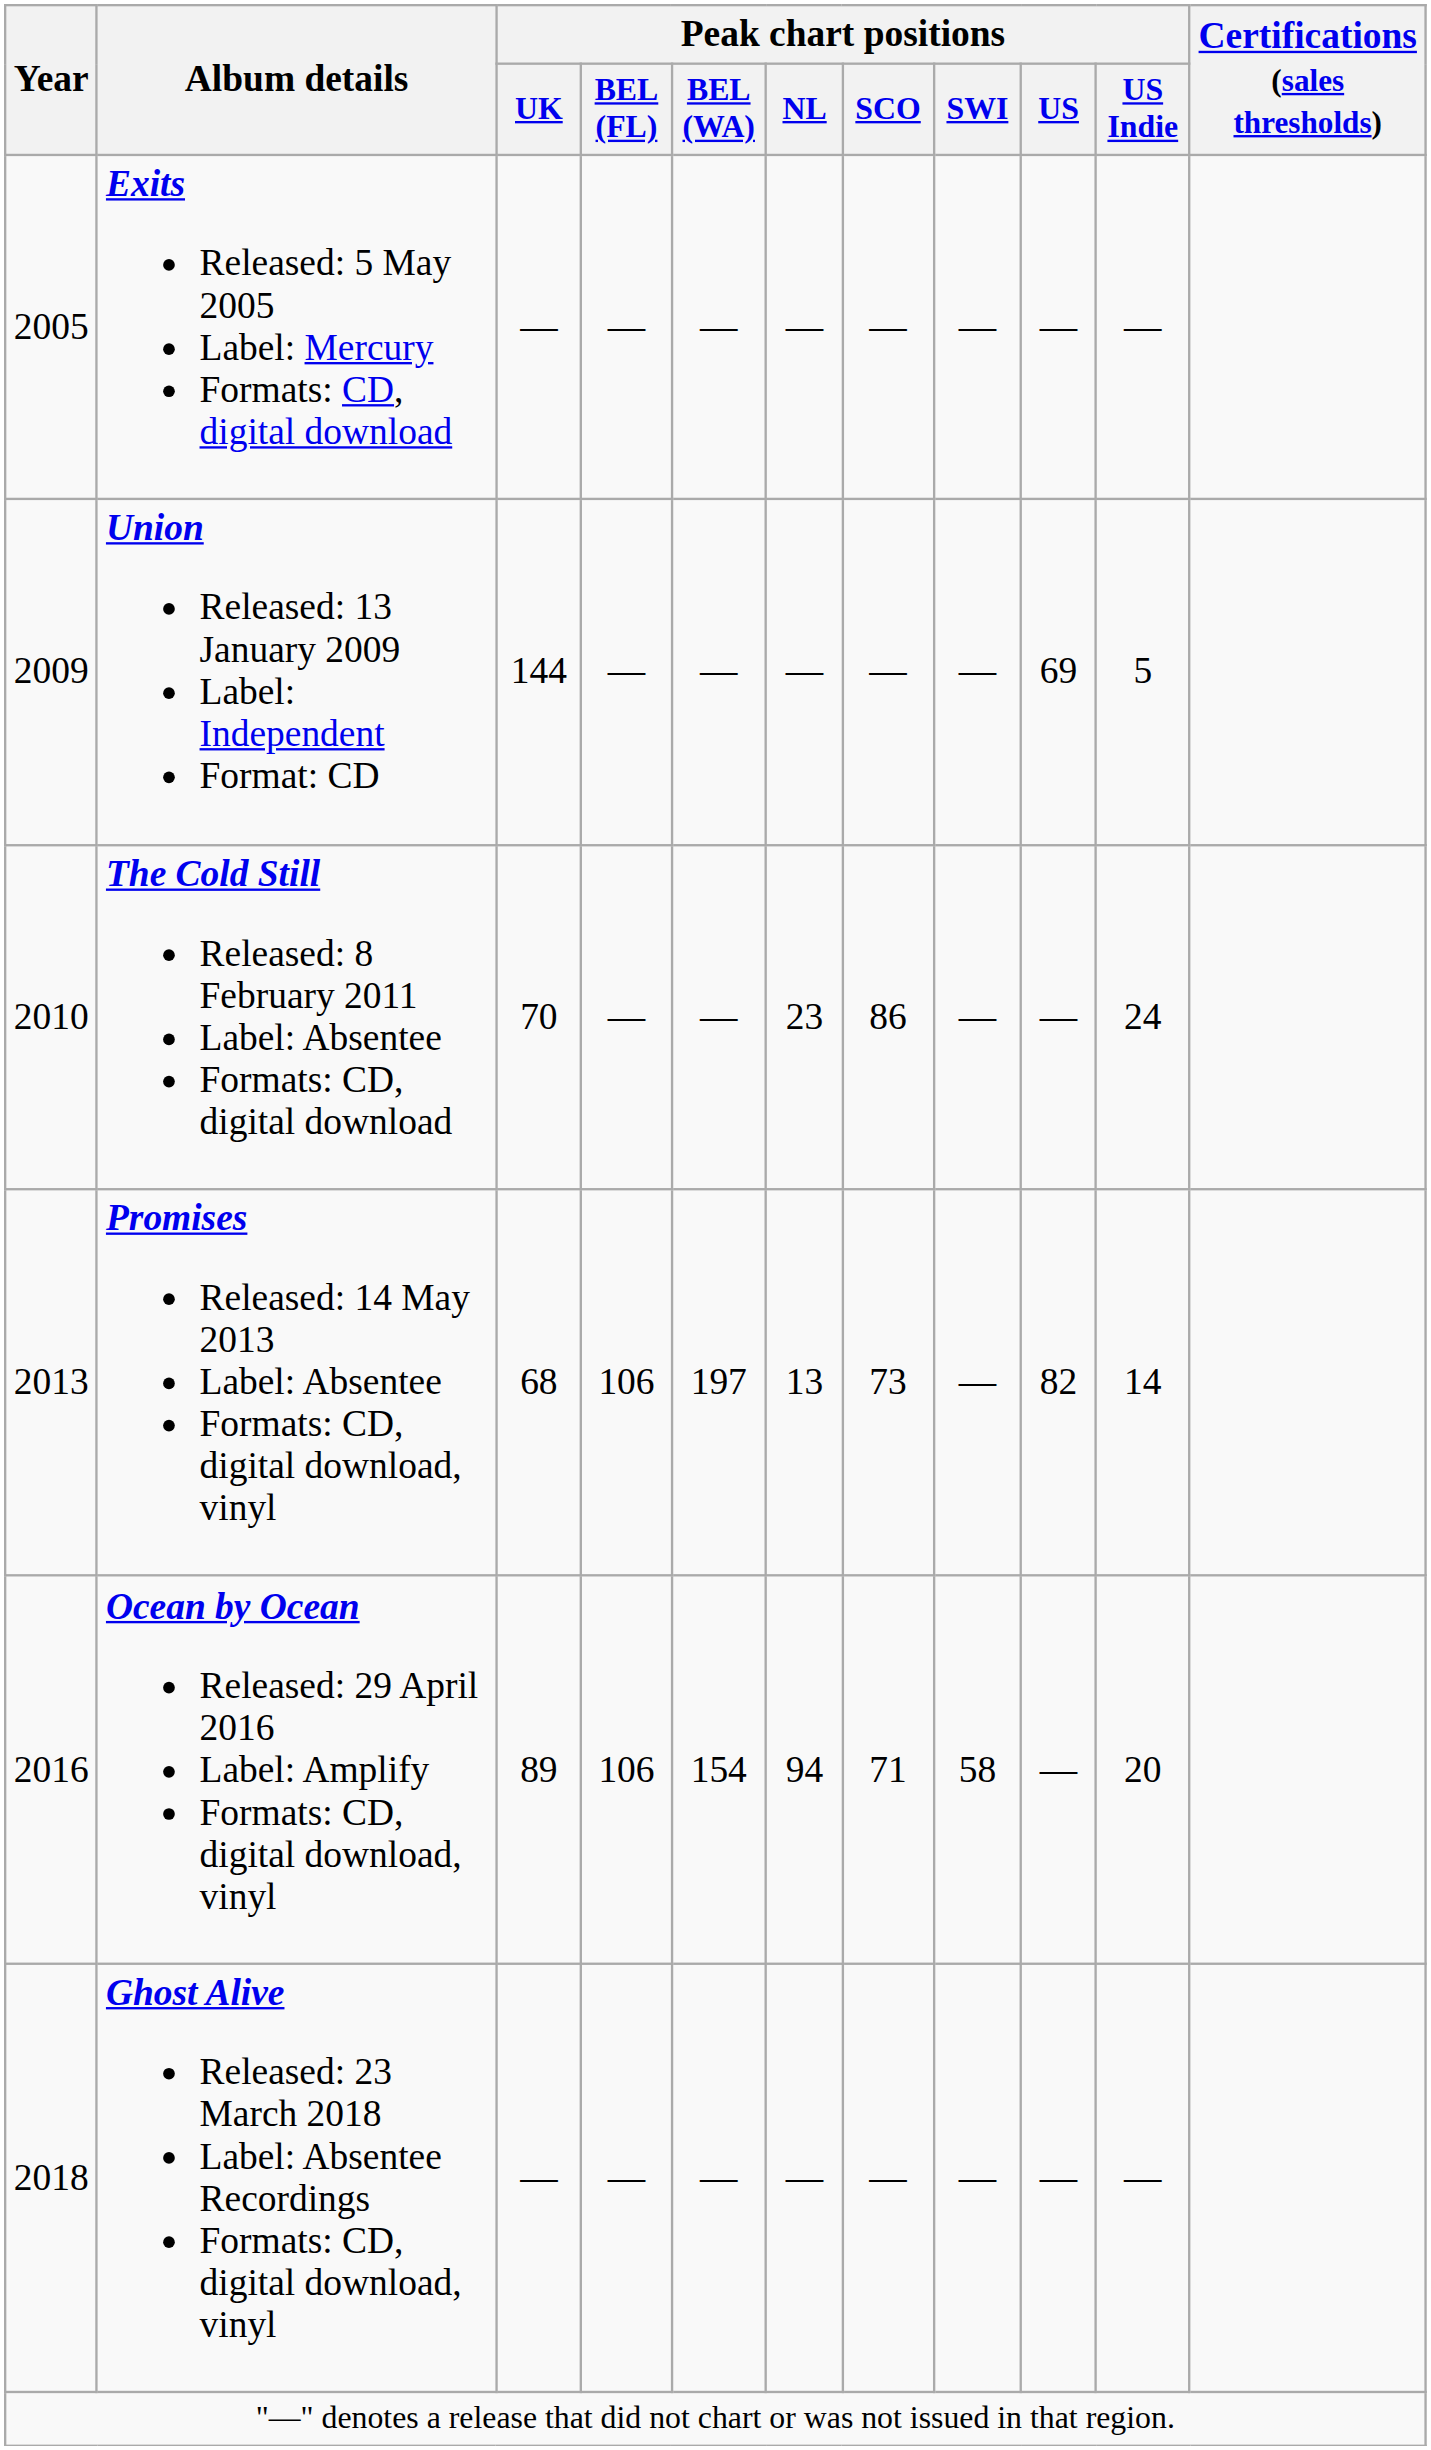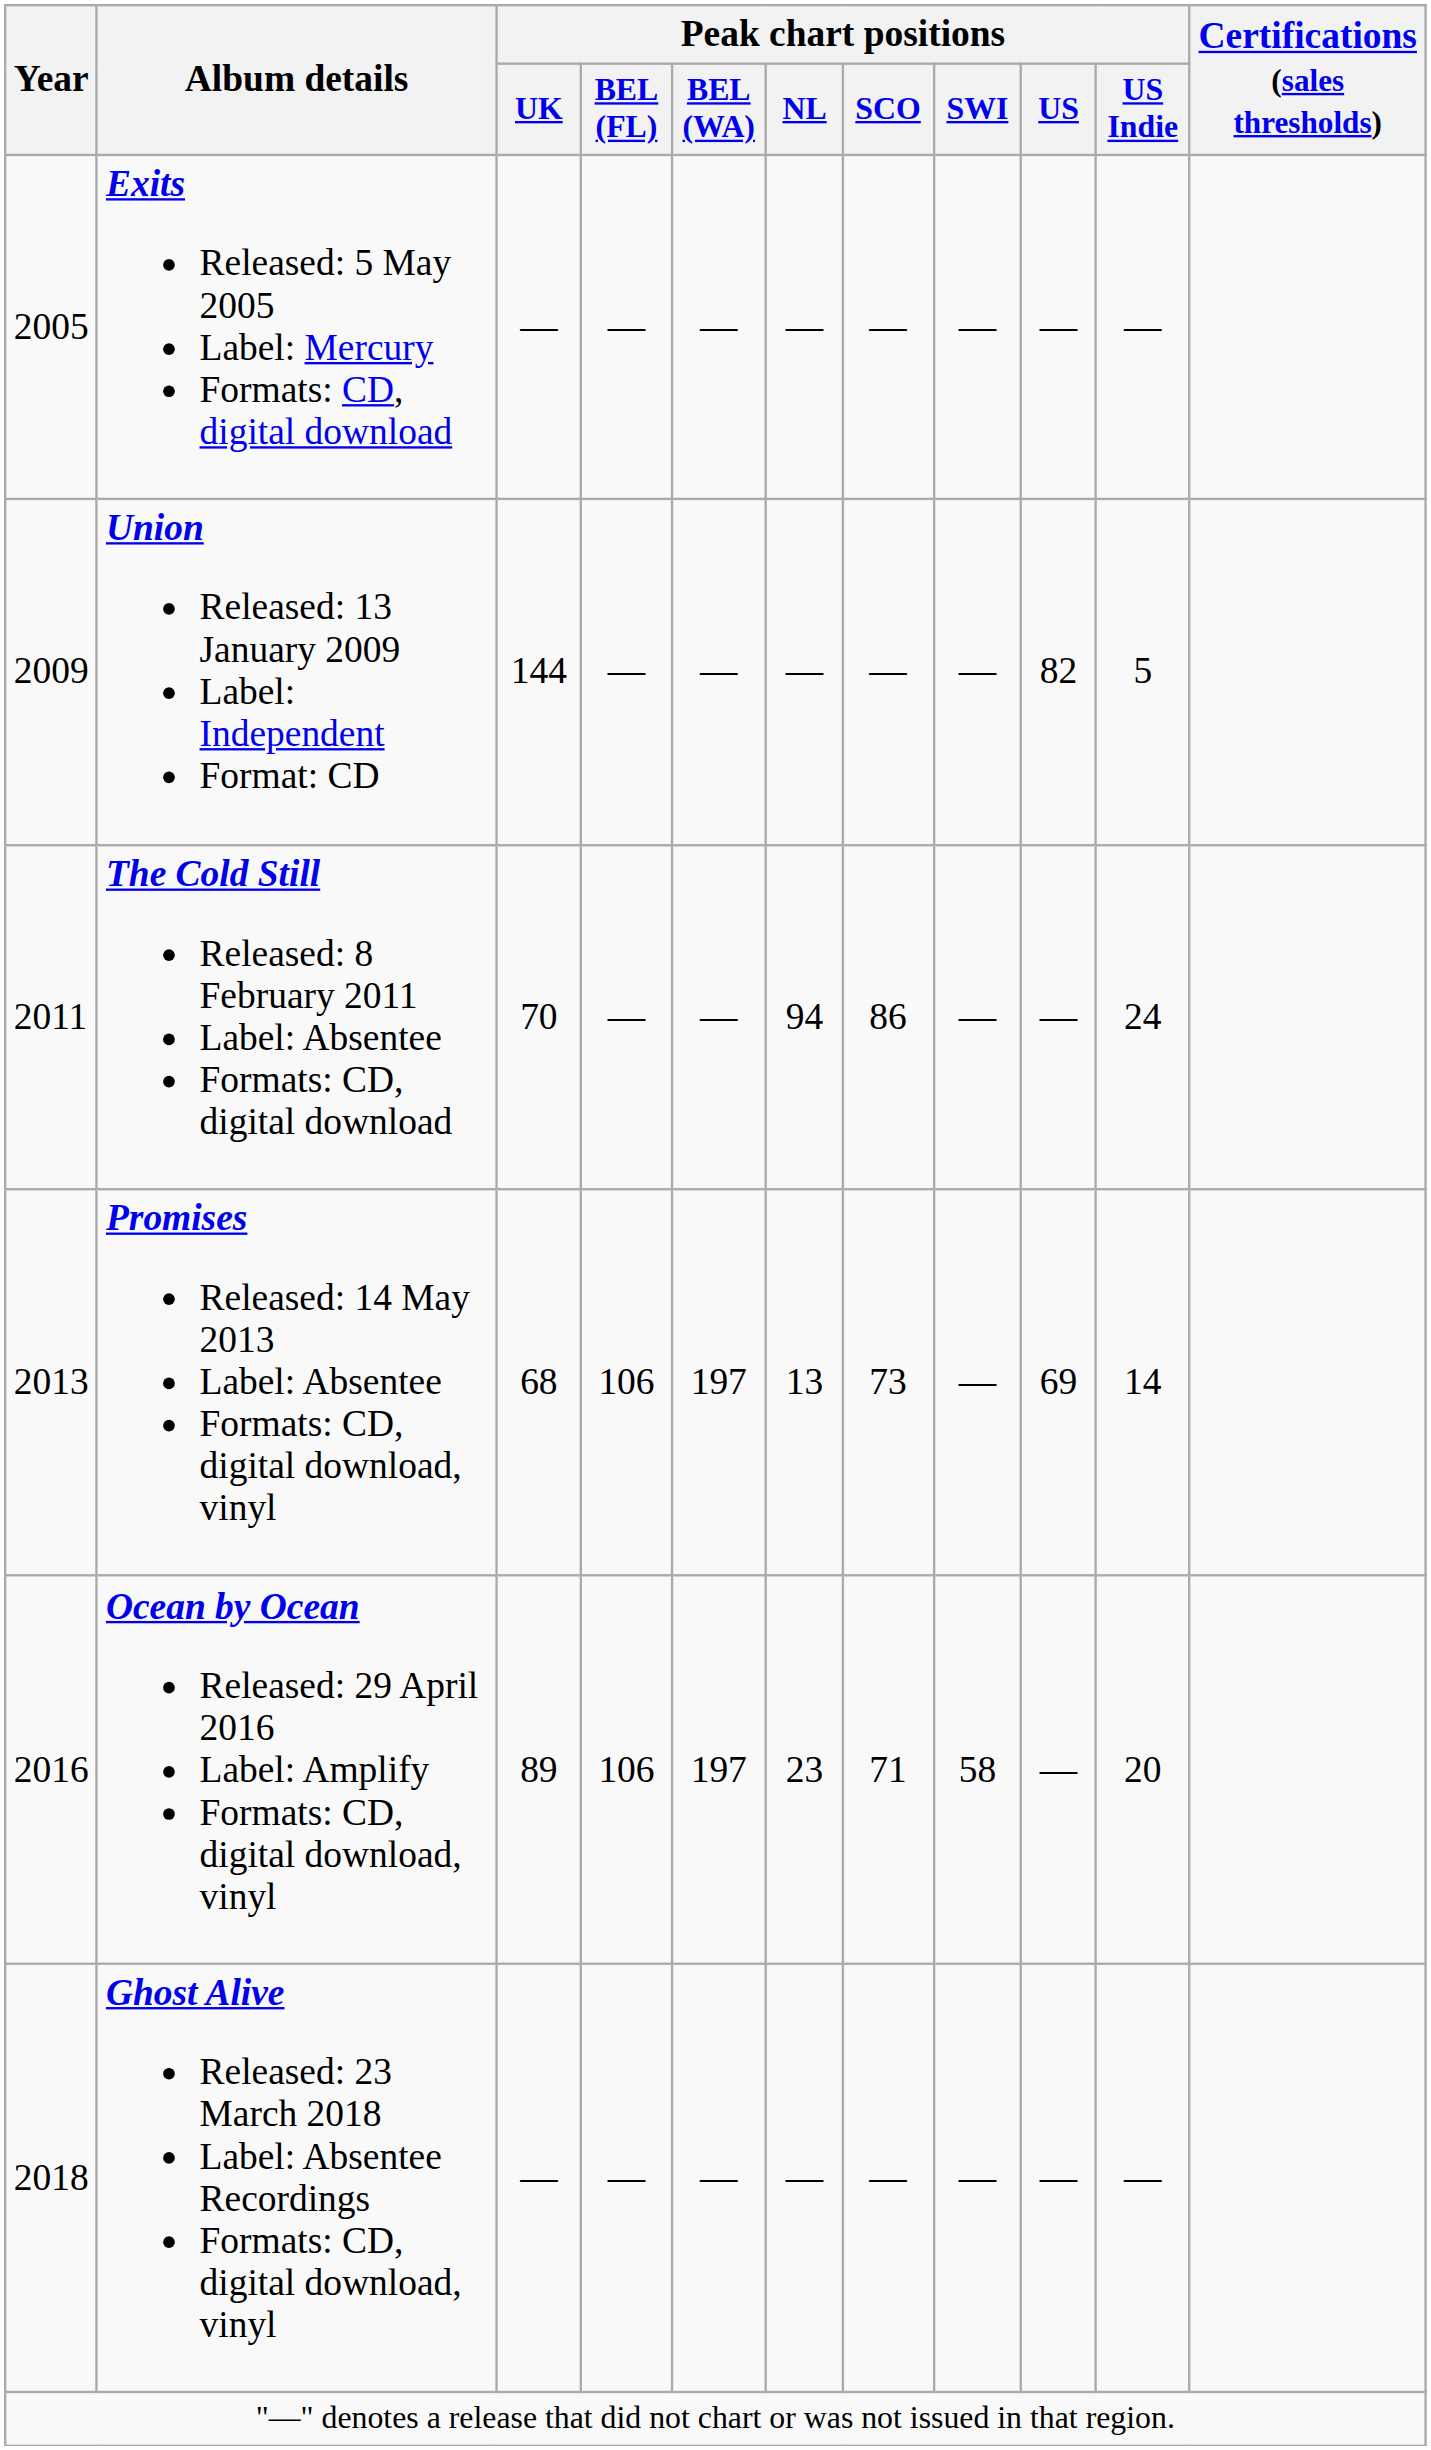(1059, 671) 69 -> (1059, 671) 82
(51, 1015) 2010 -> (51, 1015) 2011
(805, 1015) 23 -> (805, 1015) 94
(1059, 1381) 82 -> (1059, 1381) 69
(719, 1768) 154 -> (719, 1768) 197
(805, 1768) 94 -> (805, 1768) 23
